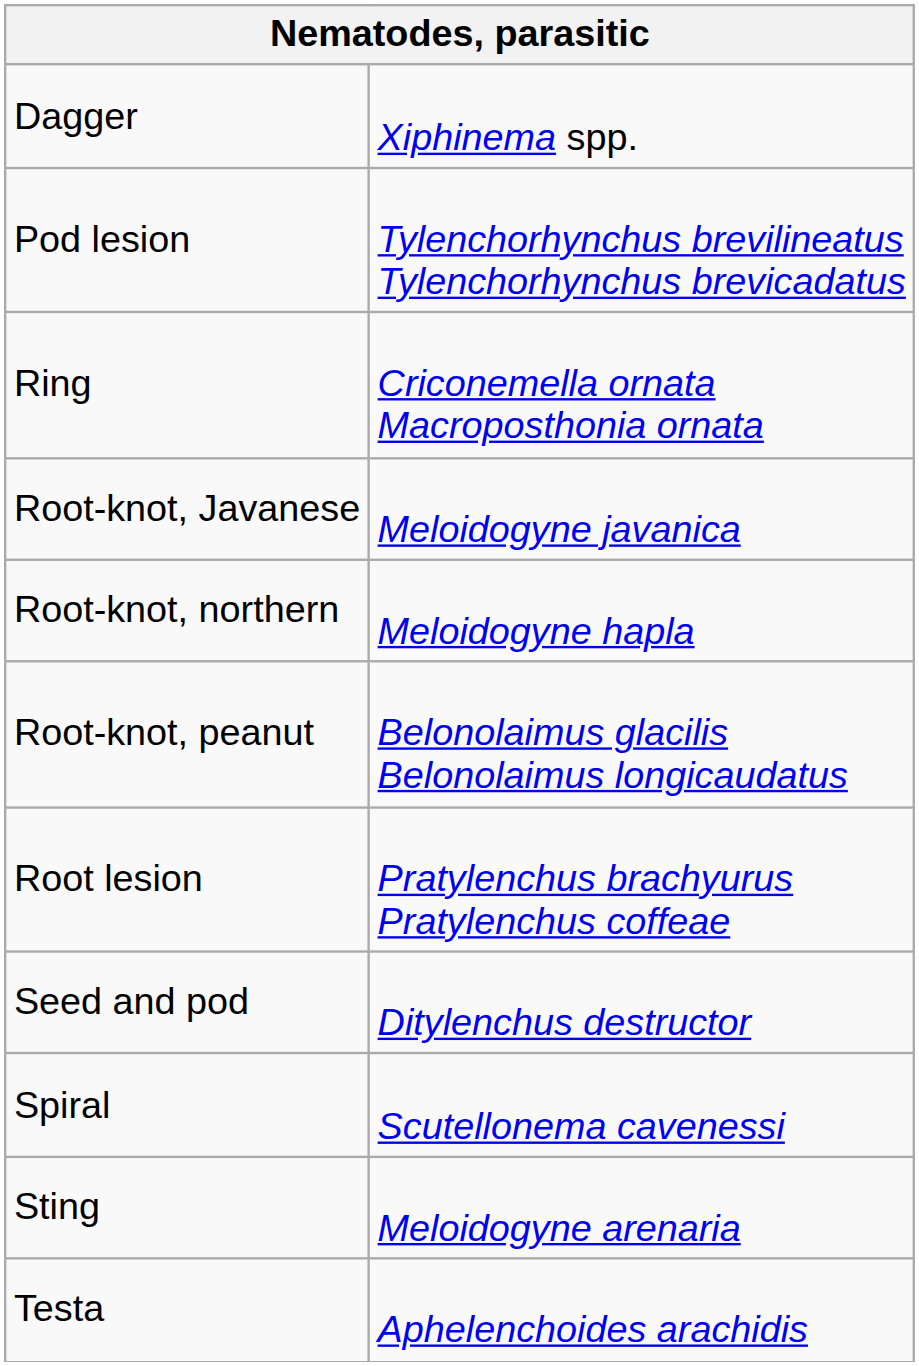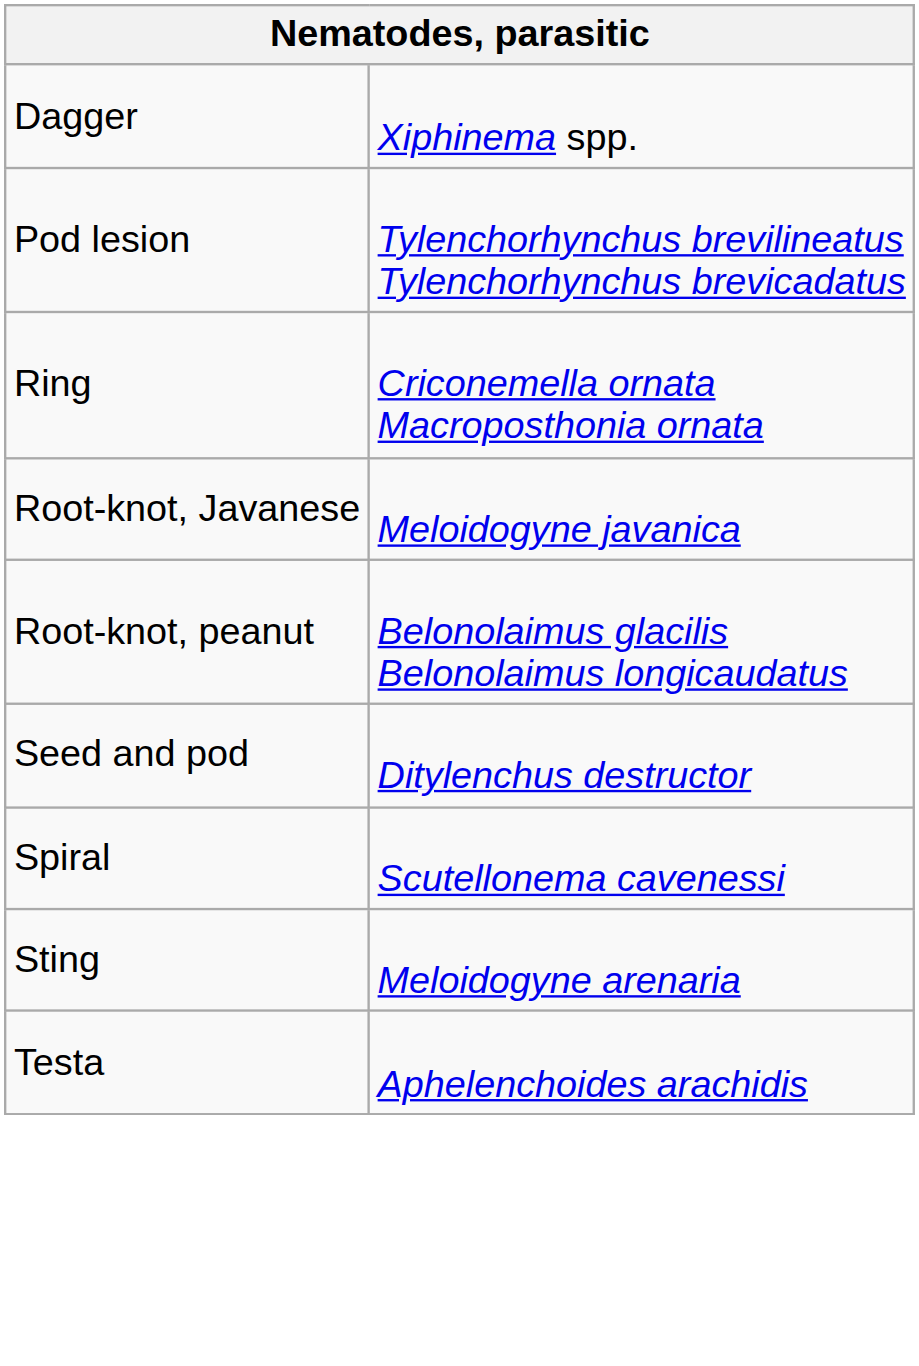- row: (177, 609)
- row: (108, 878)
